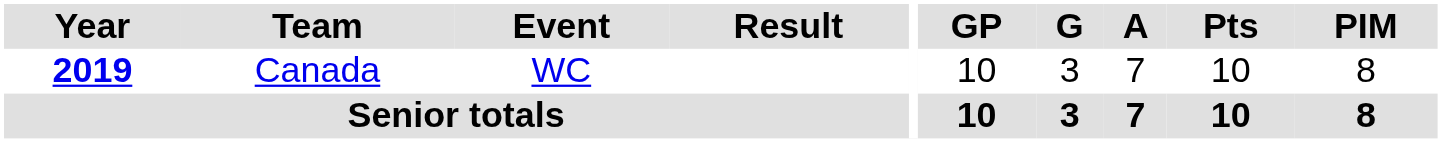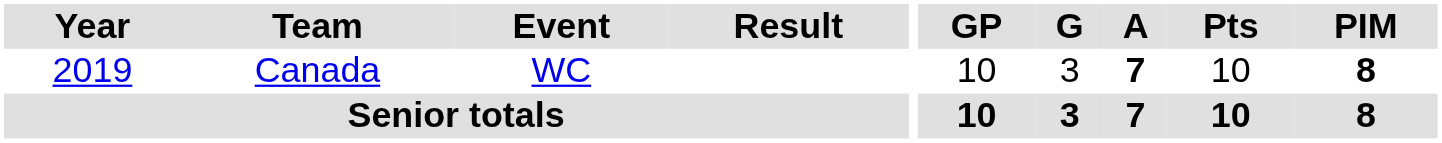(92, 70) bold -> (92, 70) normal
(1136, 70) normal -> (1136, 70) bold
(1366, 70) normal -> (1366, 70) bold
